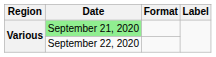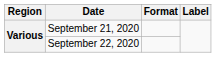(93, 28) lightgreen background -> (93, 28) no background
